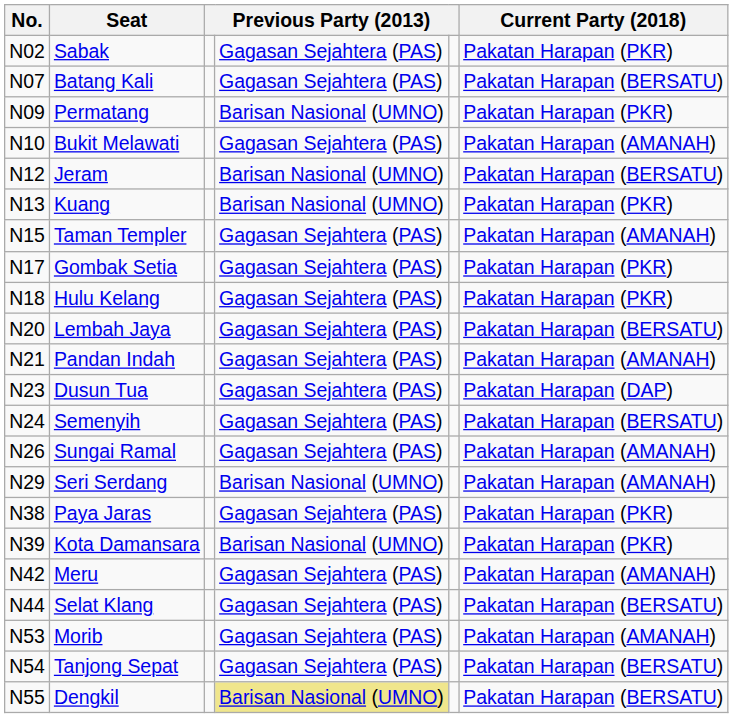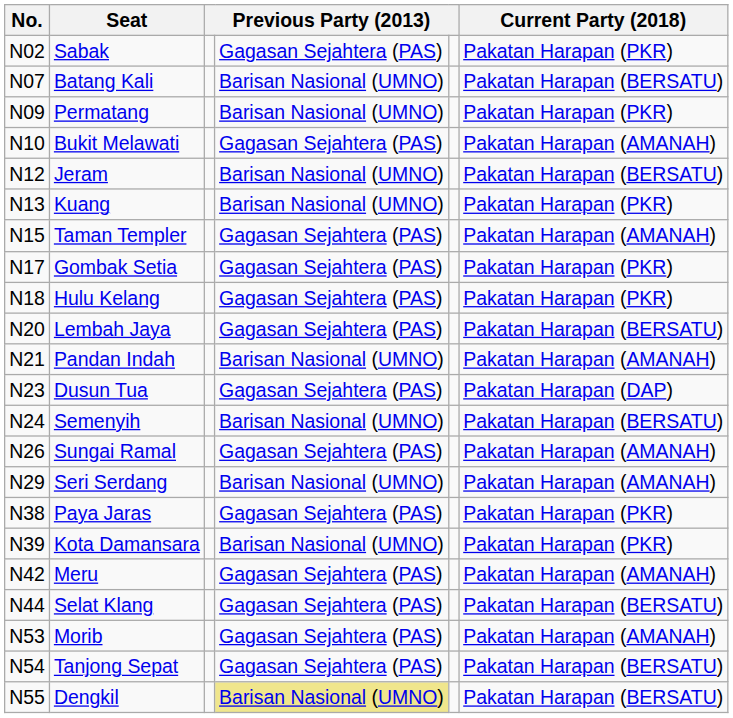(331, 82) Gagasan Sejahtera (PAS) -> (331, 82) Barisan Nasional (UMNO)
(331, 359) Gagasan Sejahtera (PAS) -> (331, 359) Barisan Nasional (UMNO)
(331, 421) Gagasan Sejahtera (PAS) -> (331, 421) Barisan Nasional (UMNO)
